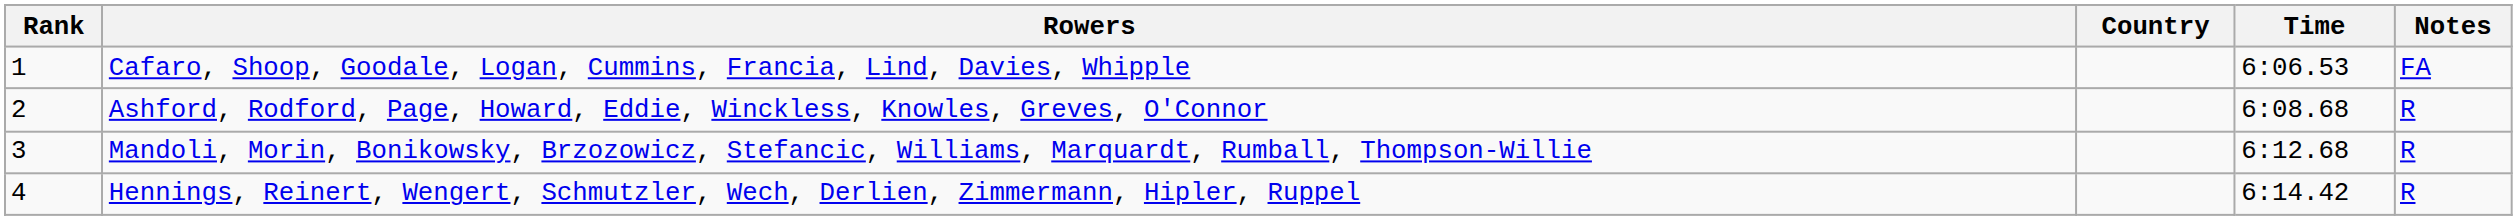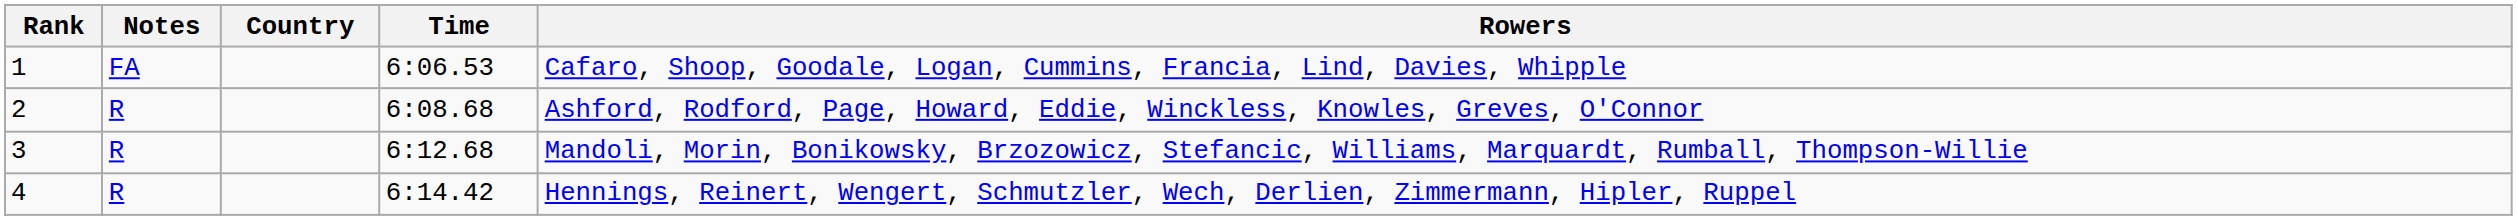columns swapped: (1089, 26) <-> (2453, 26)
